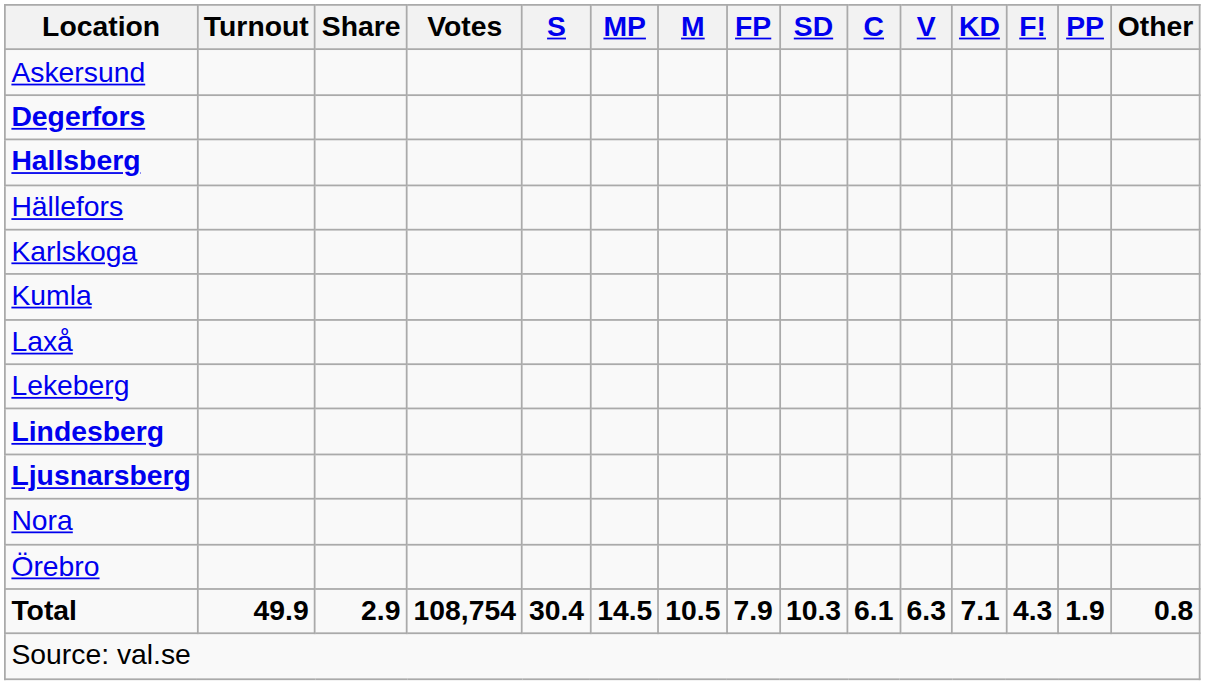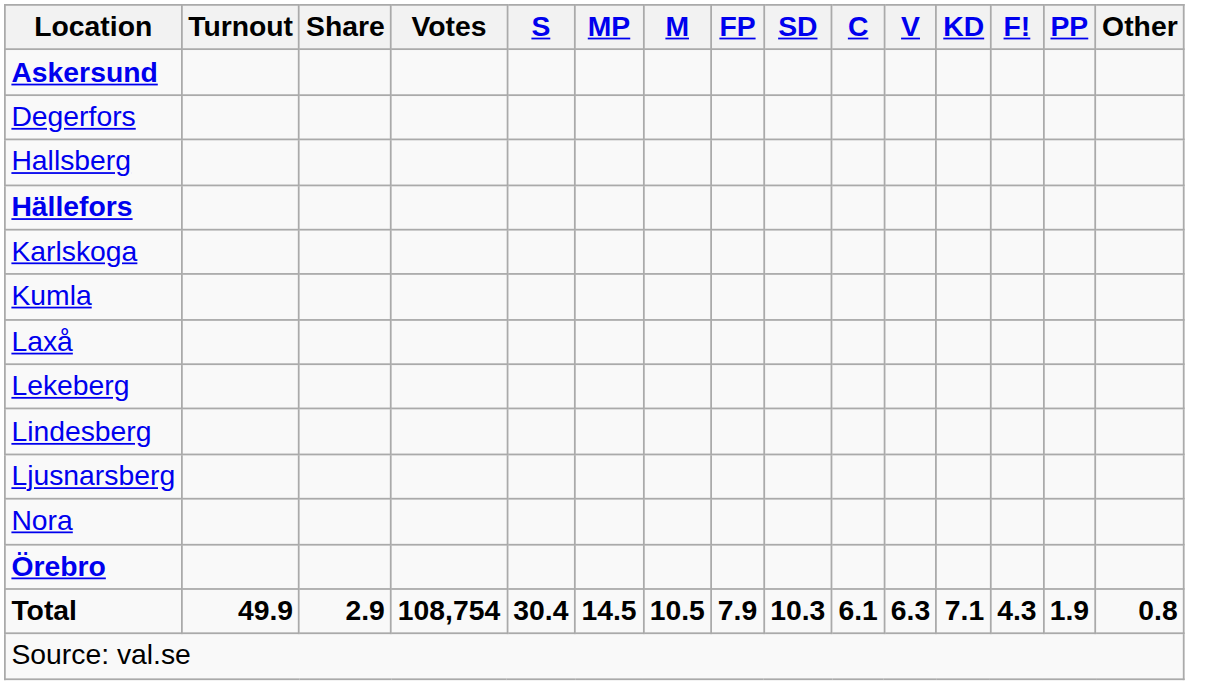(78, 71) normal -> (85, 71) bold
(78, 116) bold -> (74, 116) normal
(76, 161) bold -> (71, 161) normal
(67, 206) normal -> (72, 206) bold
(88, 431) bold -> (81, 431) normal
(101, 476) bold -> (93, 476) normal
(55, 565) normal -> (59, 565) bold
